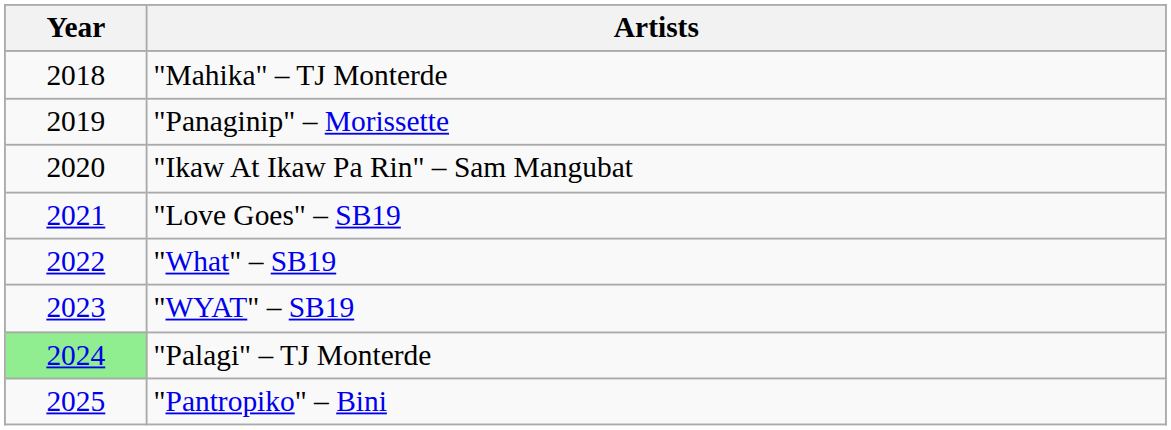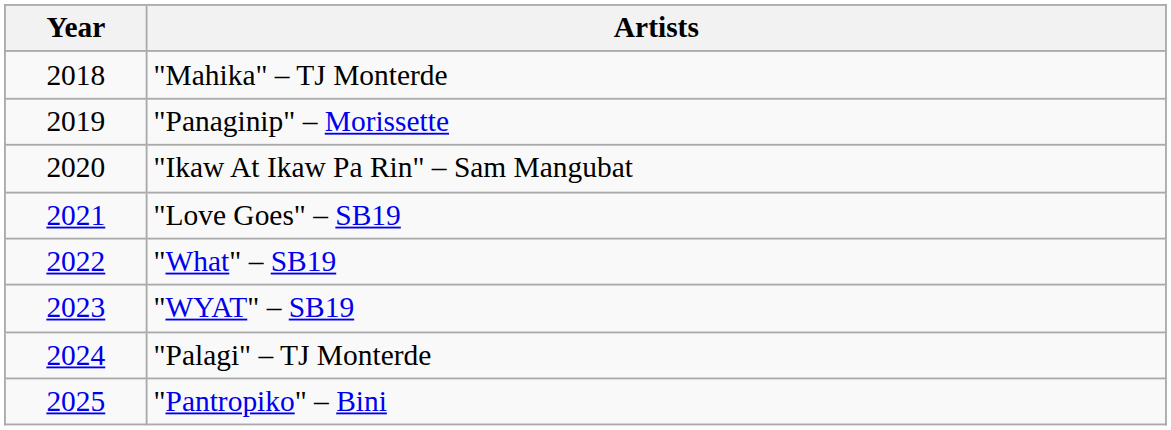(76, 354) lightgreen background -> (76, 354) no background
